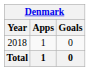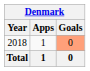(71, 43) no background -> (71, 43) lightsalmon background
